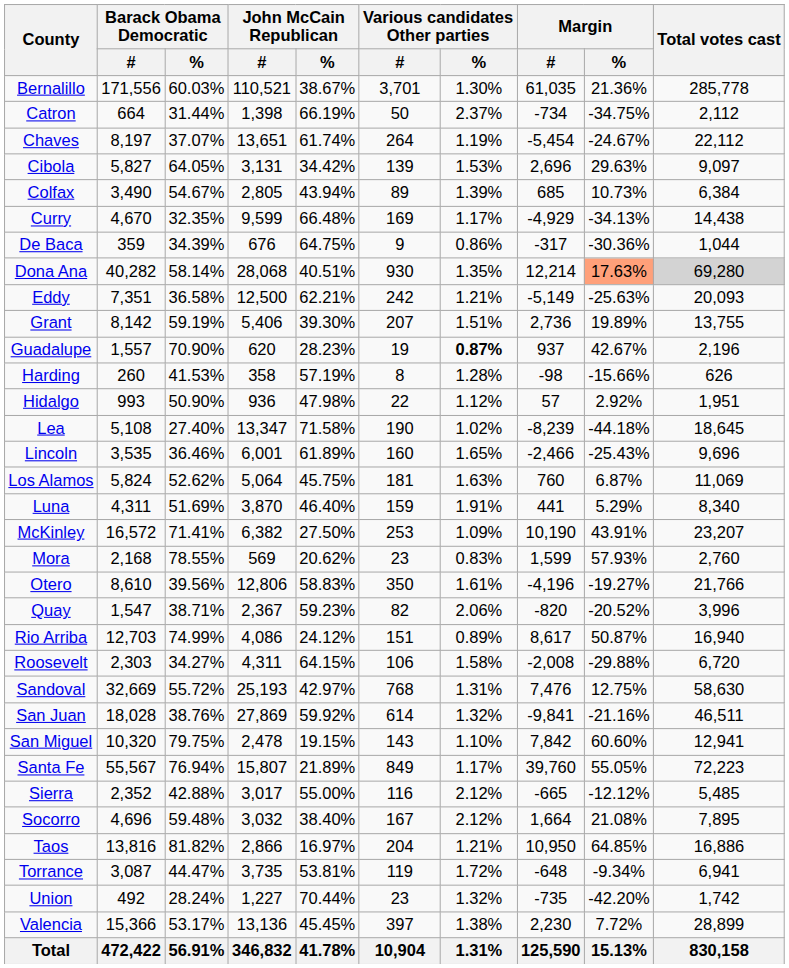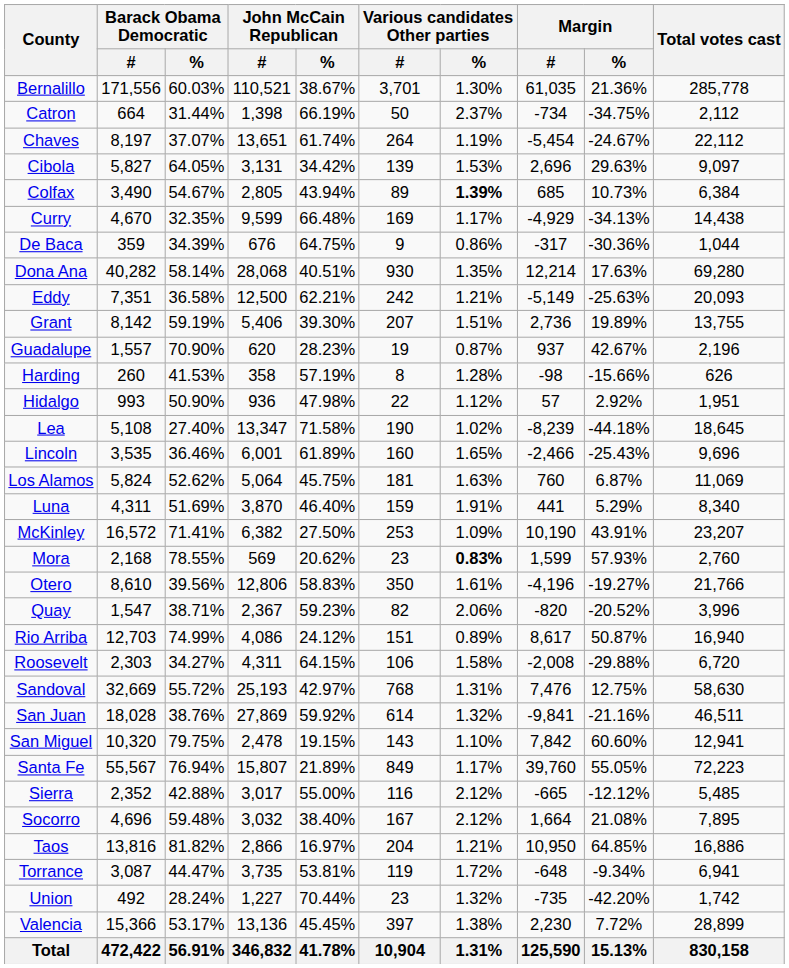(479, 192) normal -> (479, 192) bold
(619, 271) lightsalmon background -> (619, 271) no background
(719, 271) lightgrey background -> (719, 271) no background
(479, 349) bold -> (479, 349) normal
(479, 558) normal -> (479, 558) bold
